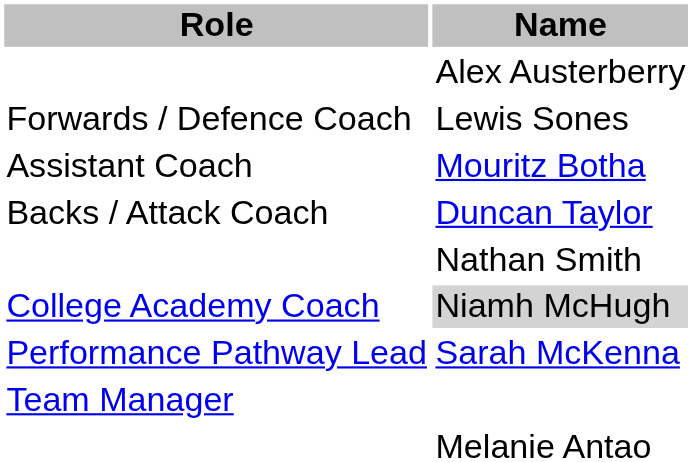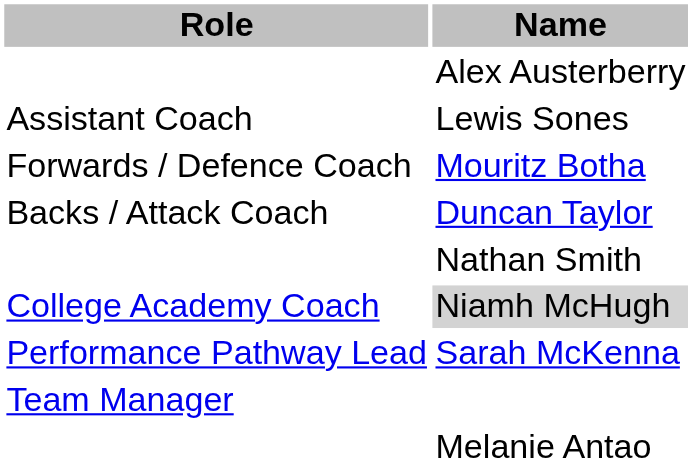(209, 118) Forwards / Defence Coach -> (130, 118) Assistant Coach
(130, 165) Assistant Coach -> (209, 165) Forwards / Defence Coach
